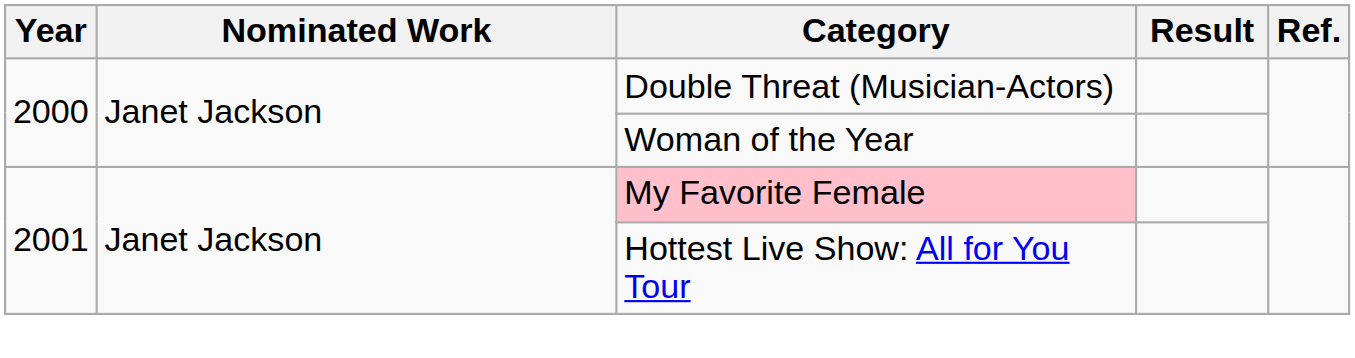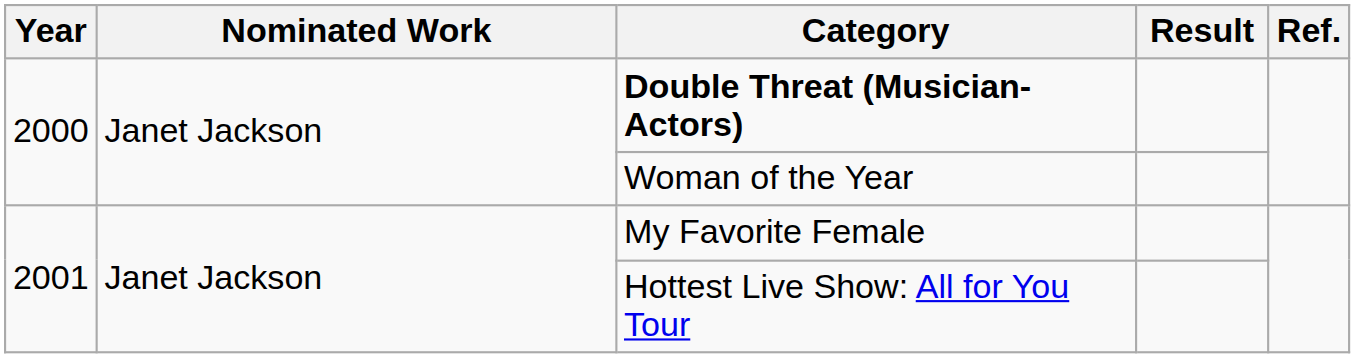(869, 85) normal -> (828, 104) bold
(775, 193) pink background -> (775, 232) no background
